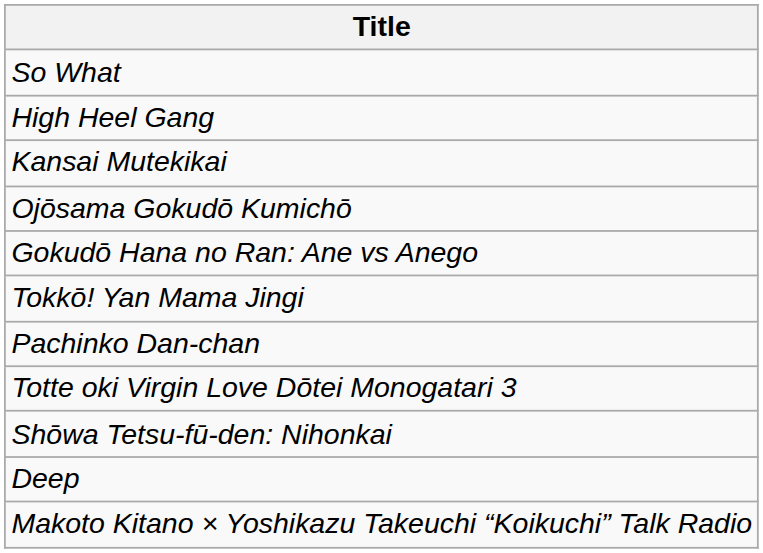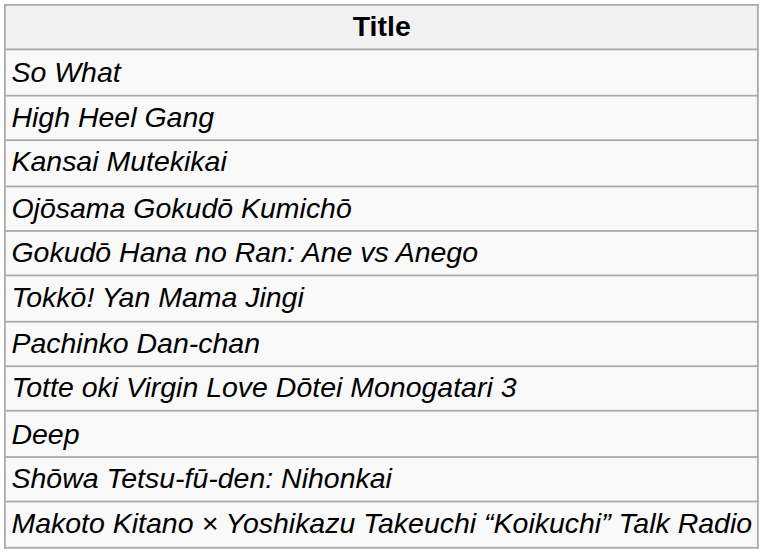(202, 433) Shōwa Tetsu-fū-den: Nihonkai -> (45, 433) Deep
(45, 478) Deep -> (202, 478) Shōwa Tetsu-fū-den: Nihonkai
